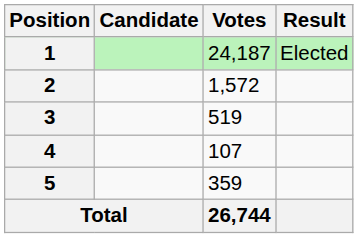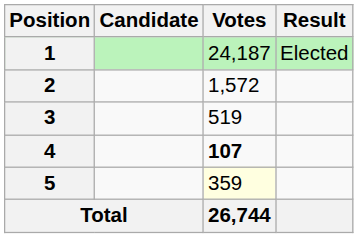(225, 150) normal -> (225, 150) bold
(225, 183) no background -> (225, 183) lightyellow background
